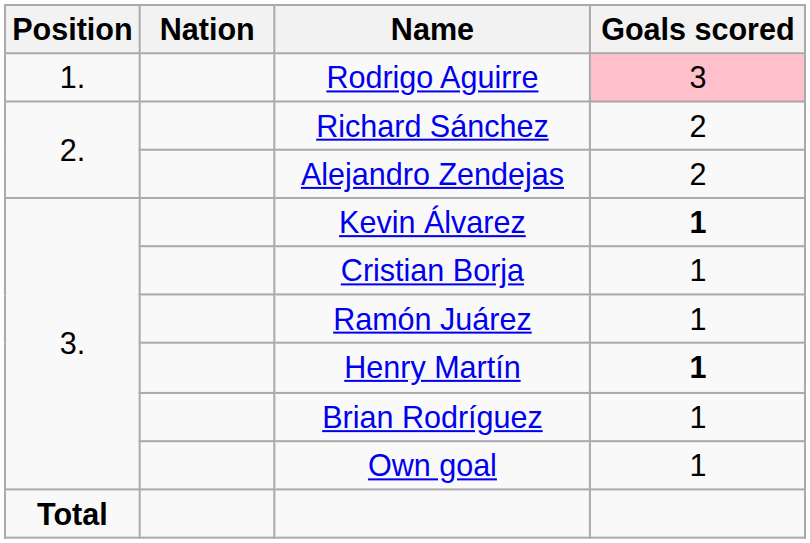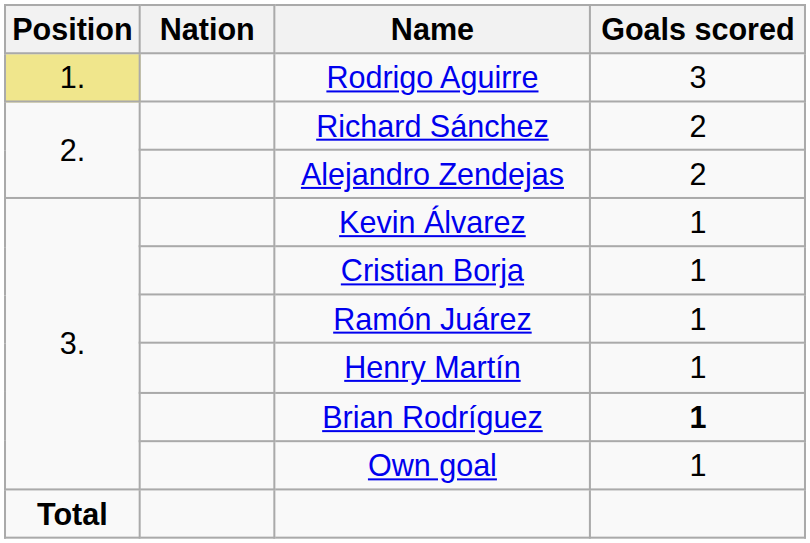(72, 78) no background -> (72, 78) khaki background
(698, 78) pink background -> (698, 78) no background
(698, 223) bold -> (698, 223) normal
(698, 368) bold -> (698, 368) normal
(698, 416) normal -> (698, 416) bold
